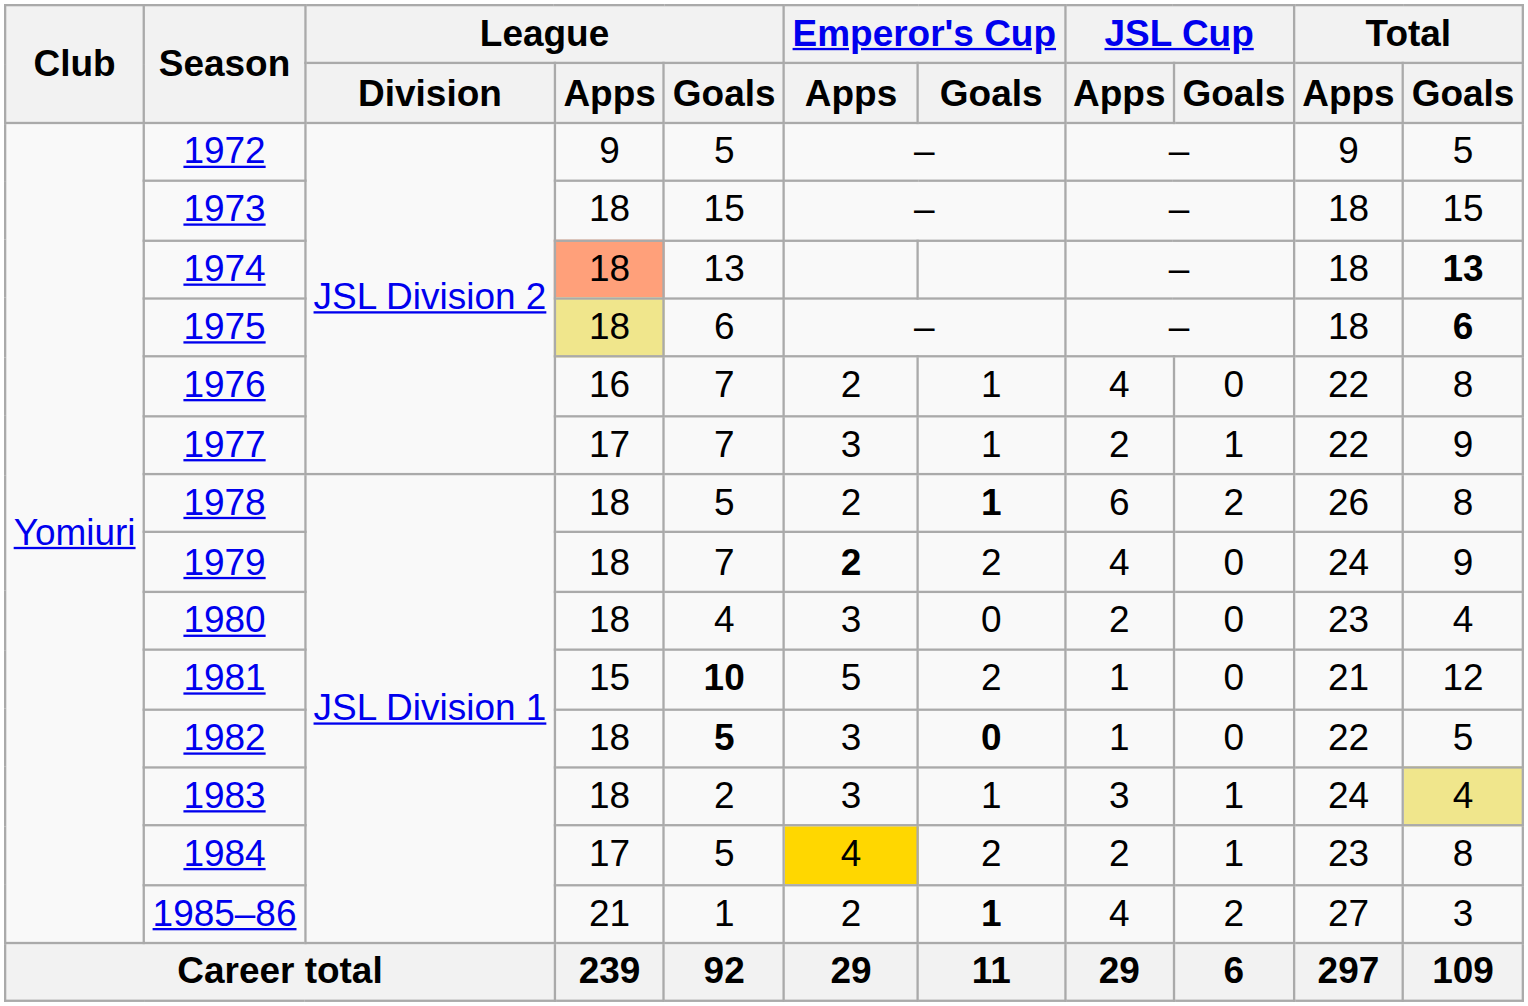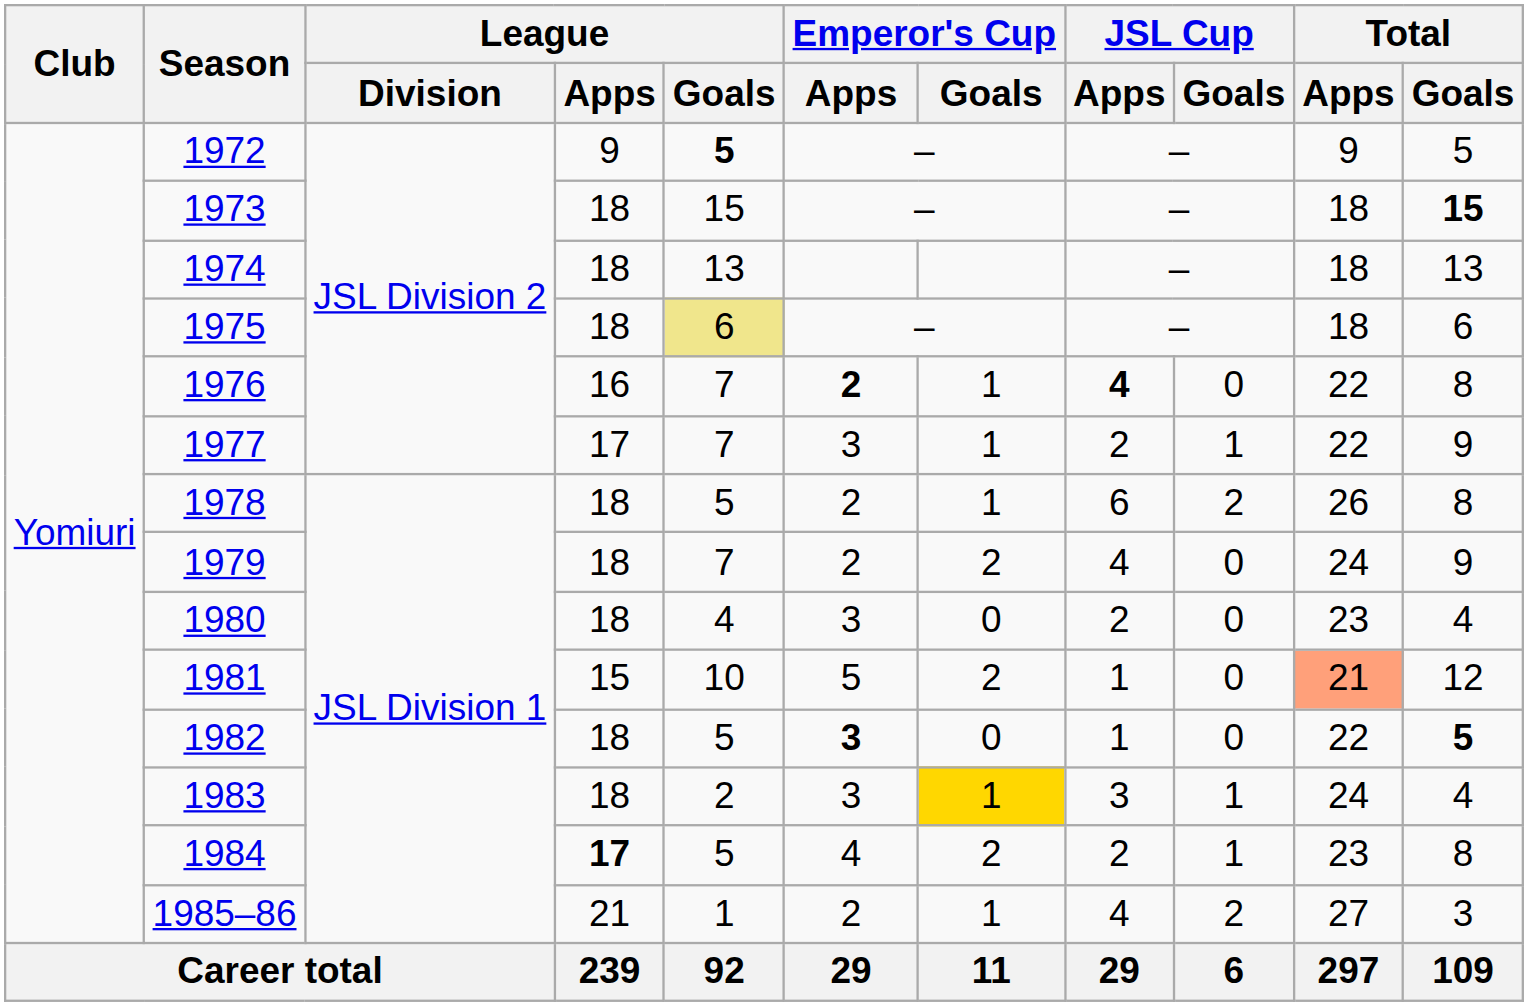(724, 151) normal -> (724, 151) bold
(1463, 209) normal -> (1463, 209) bold
(610, 268) lightsalmon background -> (610, 268) no background
(1463, 268) bold -> (1463, 268) normal
(610, 326) khaki background -> (610, 326) no background
(724, 326) no background -> (724, 326) khaki background
(1463, 326) bold -> (1463, 326) normal
(851, 385) normal -> (851, 385) bold
(1119, 385) normal -> (1119, 385) bold
(991, 502) bold -> (991, 502) normal
(851, 561) bold -> (851, 561) normal
(724, 678) bold -> (724, 678) normal
(1348, 678) no background -> (1348, 678) lightsalmon background
(724, 737) bold -> (724, 737) normal
(851, 737) normal -> (851, 737) bold
(991, 737) bold -> (991, 737) normal
(1463, 737) normal -> (1463, 737) bold
(991, 795) no background -> (991, 795) gold background
(1463, 795) khaki background -> (1463, 795) no background
(610, 854) normal -> (610, 854) bold
(851, 854) gold background -> (851, 854) no background
(991, 913) bold -> (991, 913) normal
